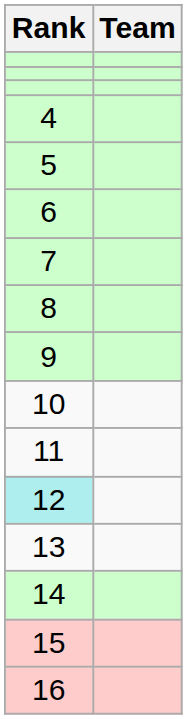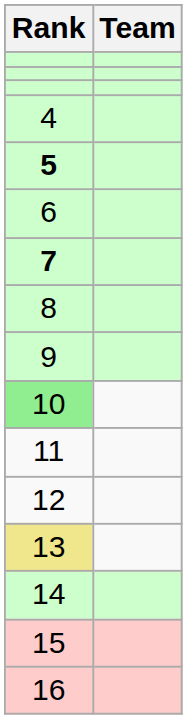(49, 165) normal -> (49, 165) bold
(49, 260) normal -> (49, 260) bold
(49, 403) no background -> (49, 403) lightgreen background
(49, 499) paleturquoise background -> (49, 499) no background
(49, 546) no background -> (49, 546) khaki background
